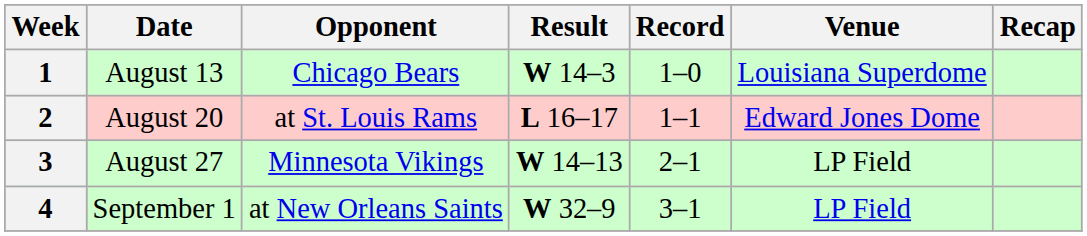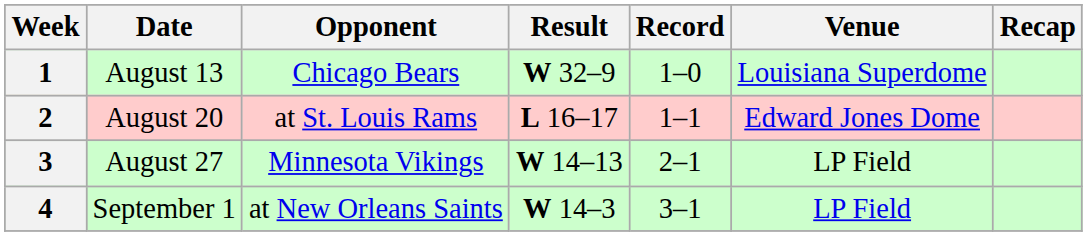(569, 72) W 14–3 -> (569, 72) W 32–9
(569, 207) W 32–9 -> (569, 207) W 14–3
